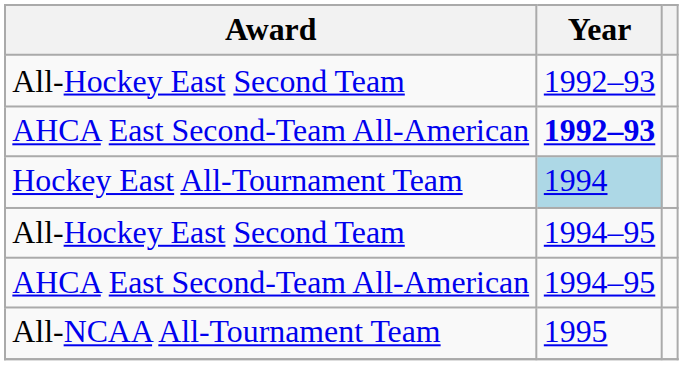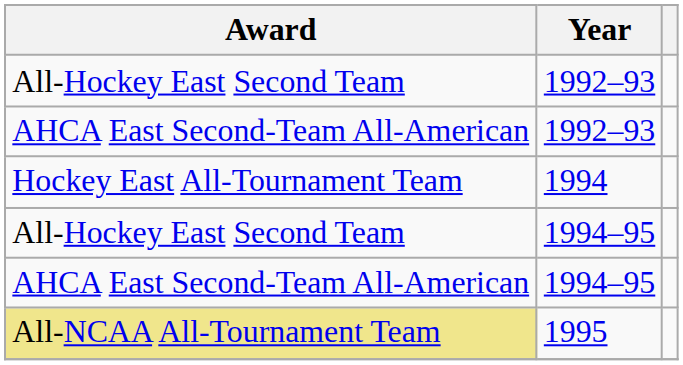(600, 130) bold -> (600, 130) normal
(576, 181) lightblue background -> (576, 181) no background
(226, 332) no background -> (226, 332) khaki background
